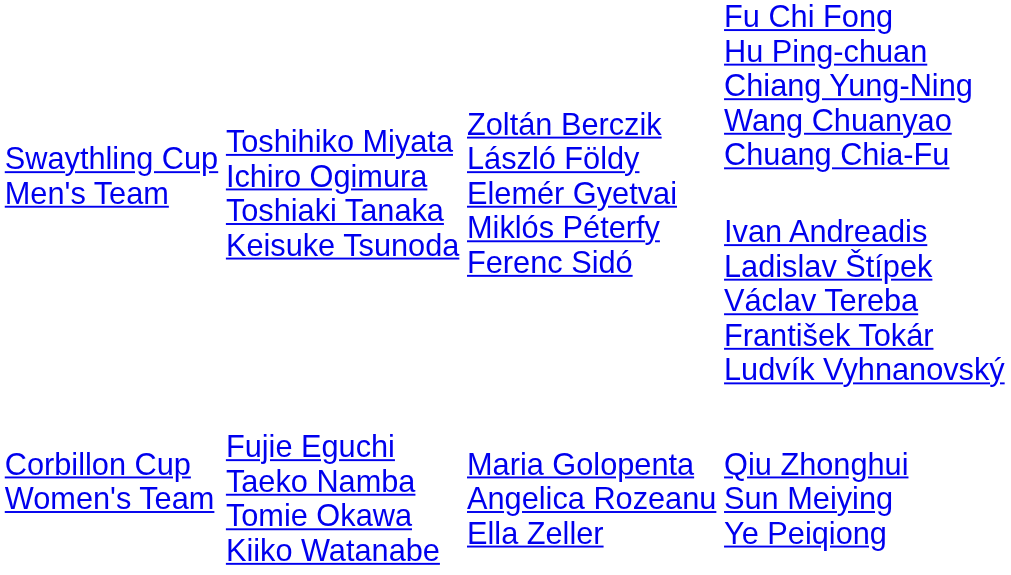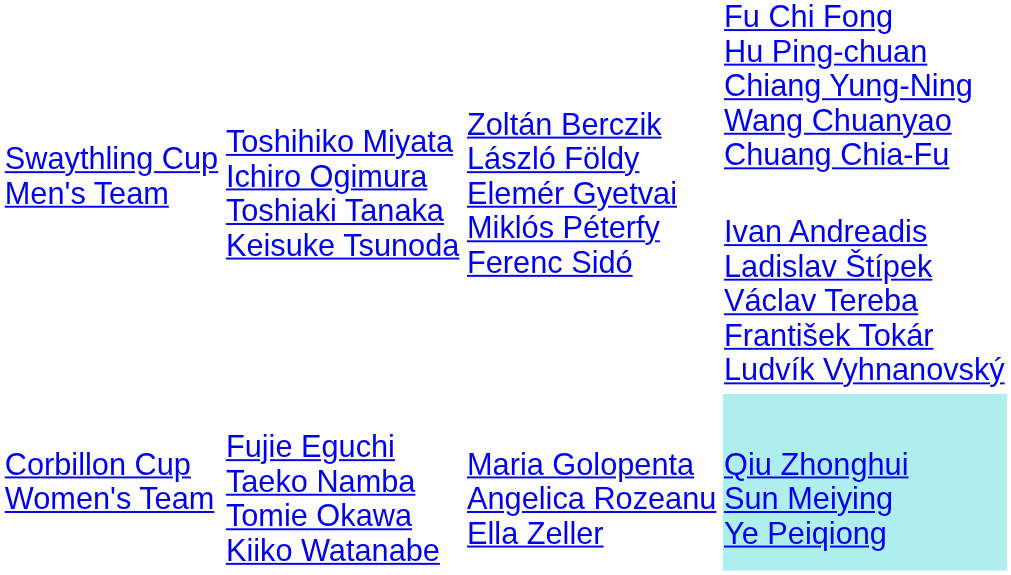(816, 499) no background -> (816, 499) paleturquoise background
